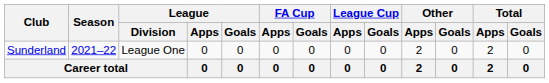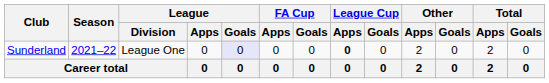(240, 50) no background -> (240, 50) lavender background
(347, 50) normal -> (347, 50) bold
